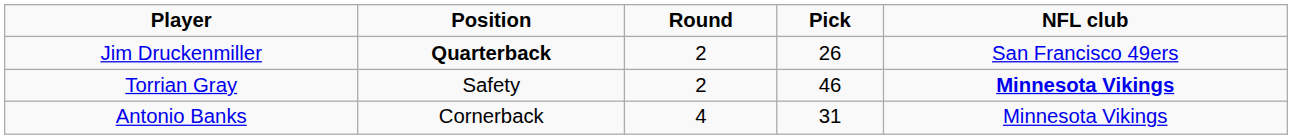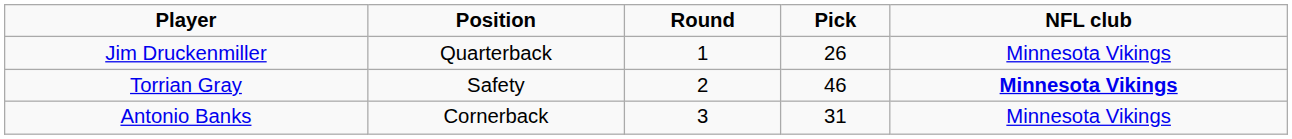(491, 52) bold -> (496, 52) normal
(701, 52) 2 -> (703, 52) 1
(1085, 52) San Francisco 49ers -> (1089, 52) Minnesota Vikings
(701, 117) 4 -> (703, 117) 3
